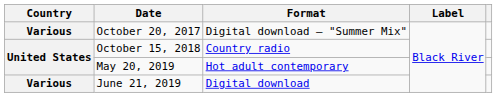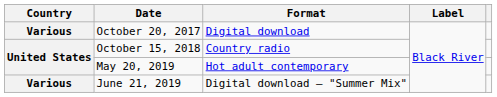(306, 31) Digital download – "Summer Mix" -> (258, 31) Digital download
(258, 84) Digital download -> (306, 84) Digital download – "Summer Mix"
